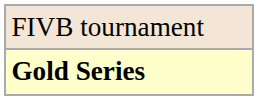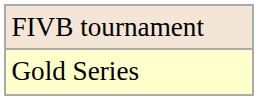(78, 71) bold -> (75, 71) normal
